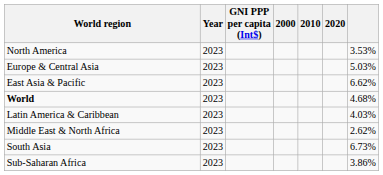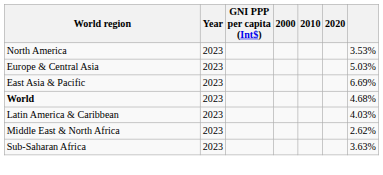(363, 83) 6.62% -> (363, 83) 6.69%
- row: (29, 147)
(363, 163) 3.86% -> (363, 147) 3.63%
